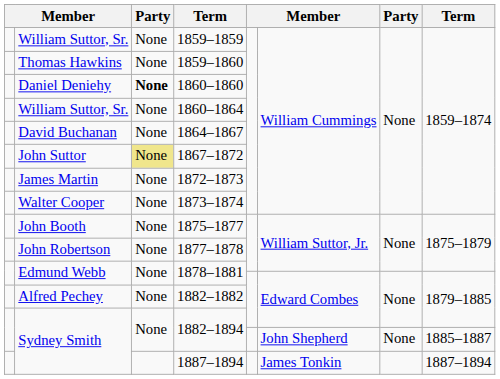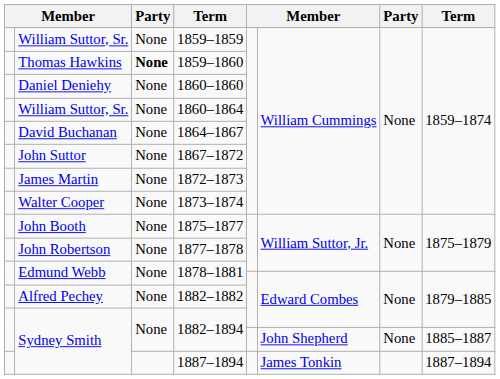(151, 62) normal -> (152, 62) bold
(152, 86) bold -> (151, 86) normal
(151, 156) khaki background -> (151, 156) no background
